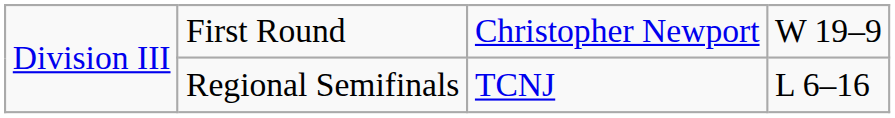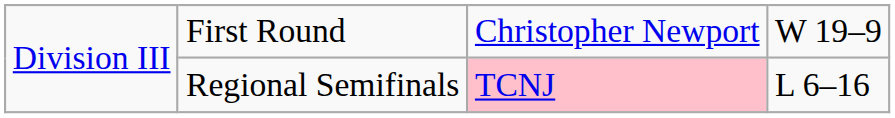(515, 84) no background -> (515, 84) pink background
